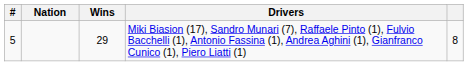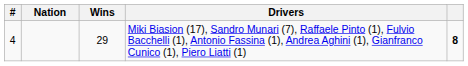(13, 40) 5 -> (13, 40) 4
(455, 40) normal -> (455, 40) bold
